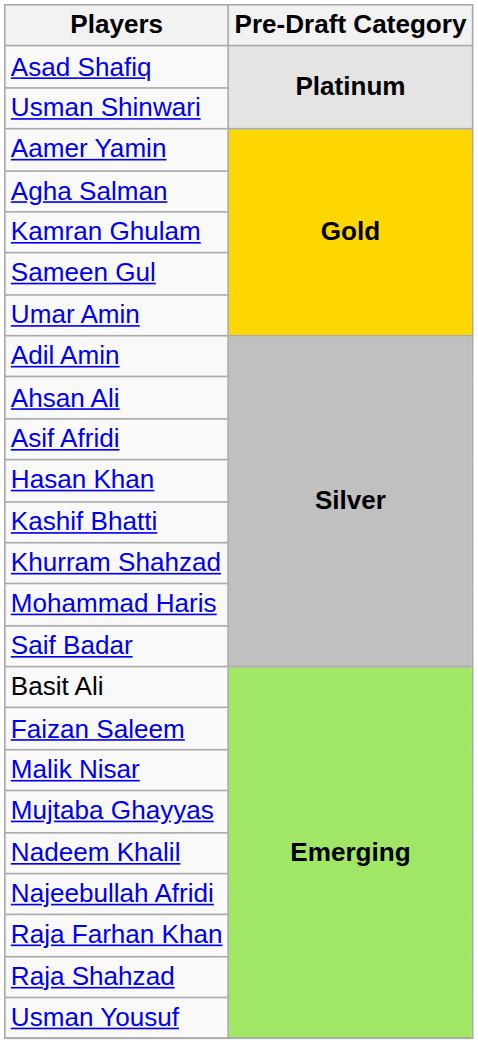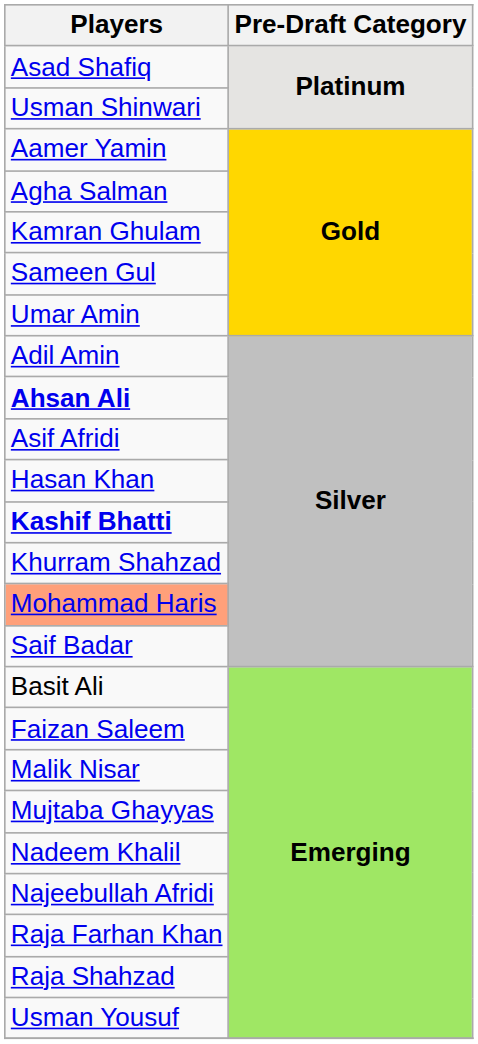(65, 397) normal -> (70, 397) bold
(84, 521) normal -> (91, 521) bold
(114, 604) no background -> (114, 604) lightsalmon background
